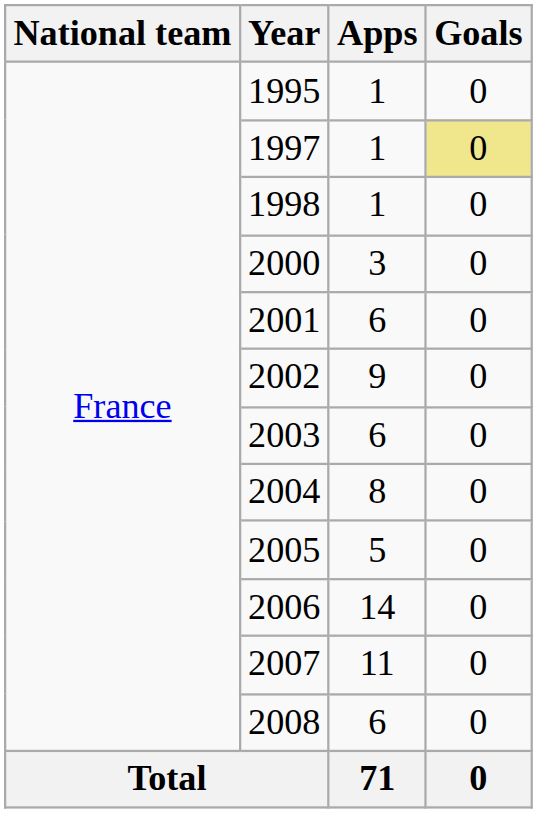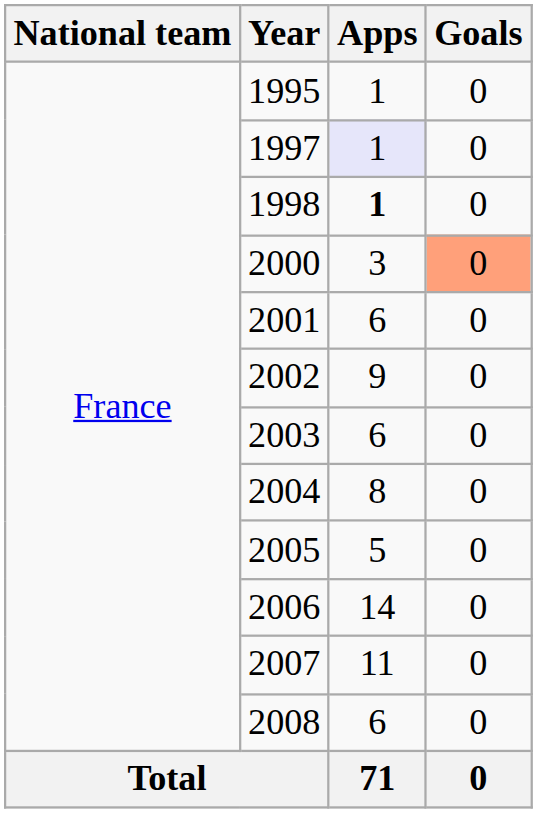(377, 147) no background -> (377, 147) lavender background
(478, 147) khaki background -> (478, 147) no background
(377, 205) normal -> (377, 205) bold
(478, 262) no background -> (478, 262) lightsalmon background
